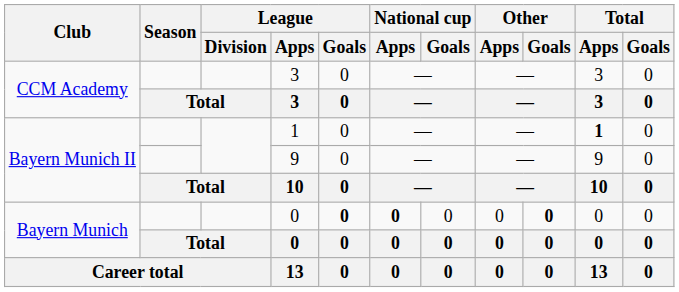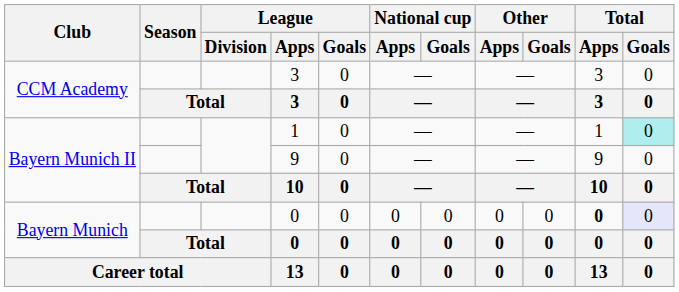(599, 131) bold -> (599, 131) normal
(648, 131) no background -> (648, 131) paleturquoise background
(344, 215) bold -> (344, 215) normal
(395, 215) bold -> (395, 215) normal
(549, 215) bold -> (549, 215) normal
(599, 215) normal -> (599, 215) bold
(648, 215) no background -> (648, 215) lavender background
